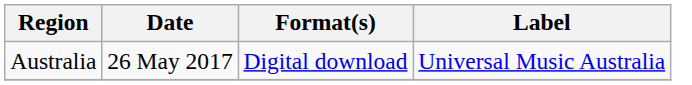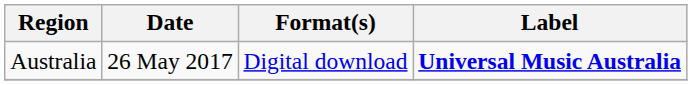(542, 60) normal -> (550, 60) bold
